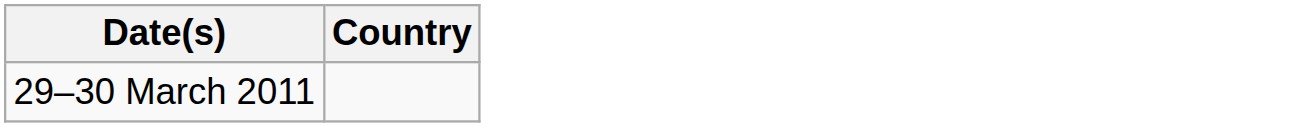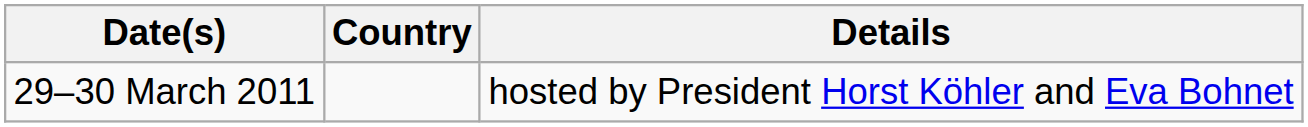+ column: (891, 33)
